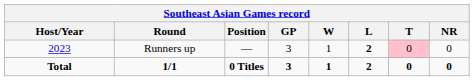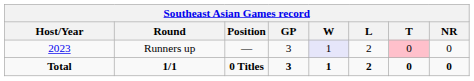(329, 48) no background -> (329, 48) lavender background
(369, 48) bold -> (369, 48) normal
